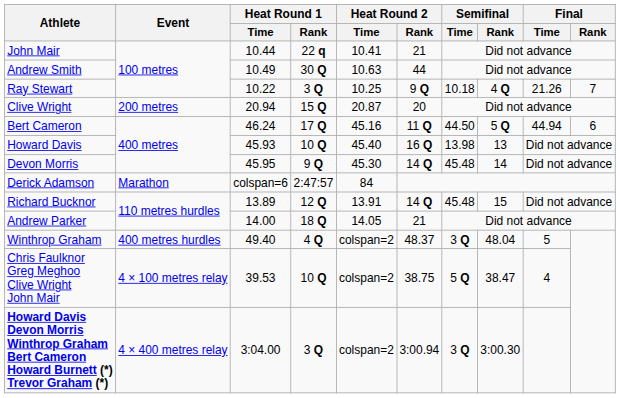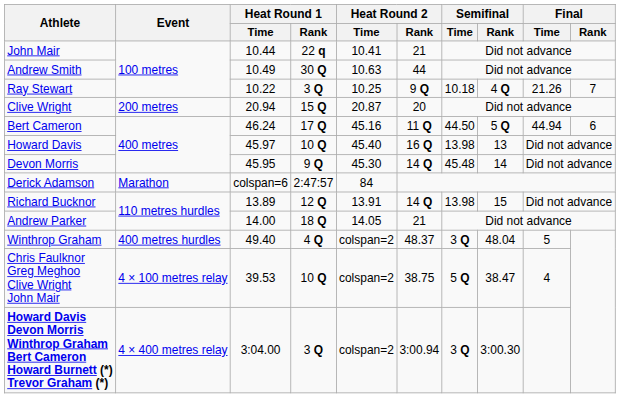(261, 145) 45.93 -> (261, 145) 45.97
(460, 202) 45.48 -> (460, 202) 13.98
